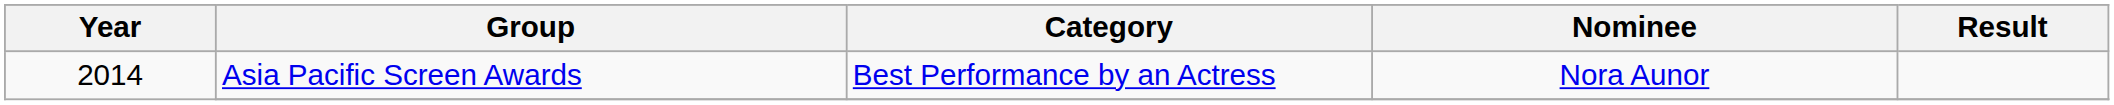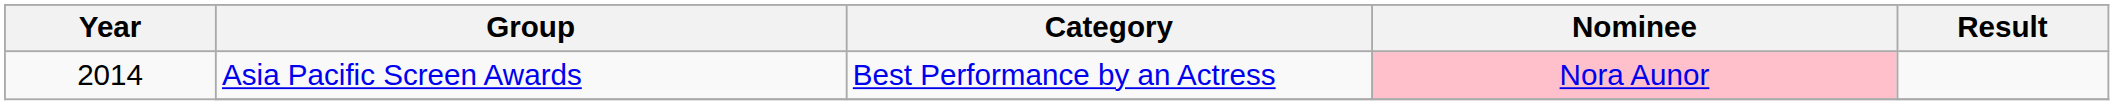(1634, 74) no background -> (1634, 74) pink background
